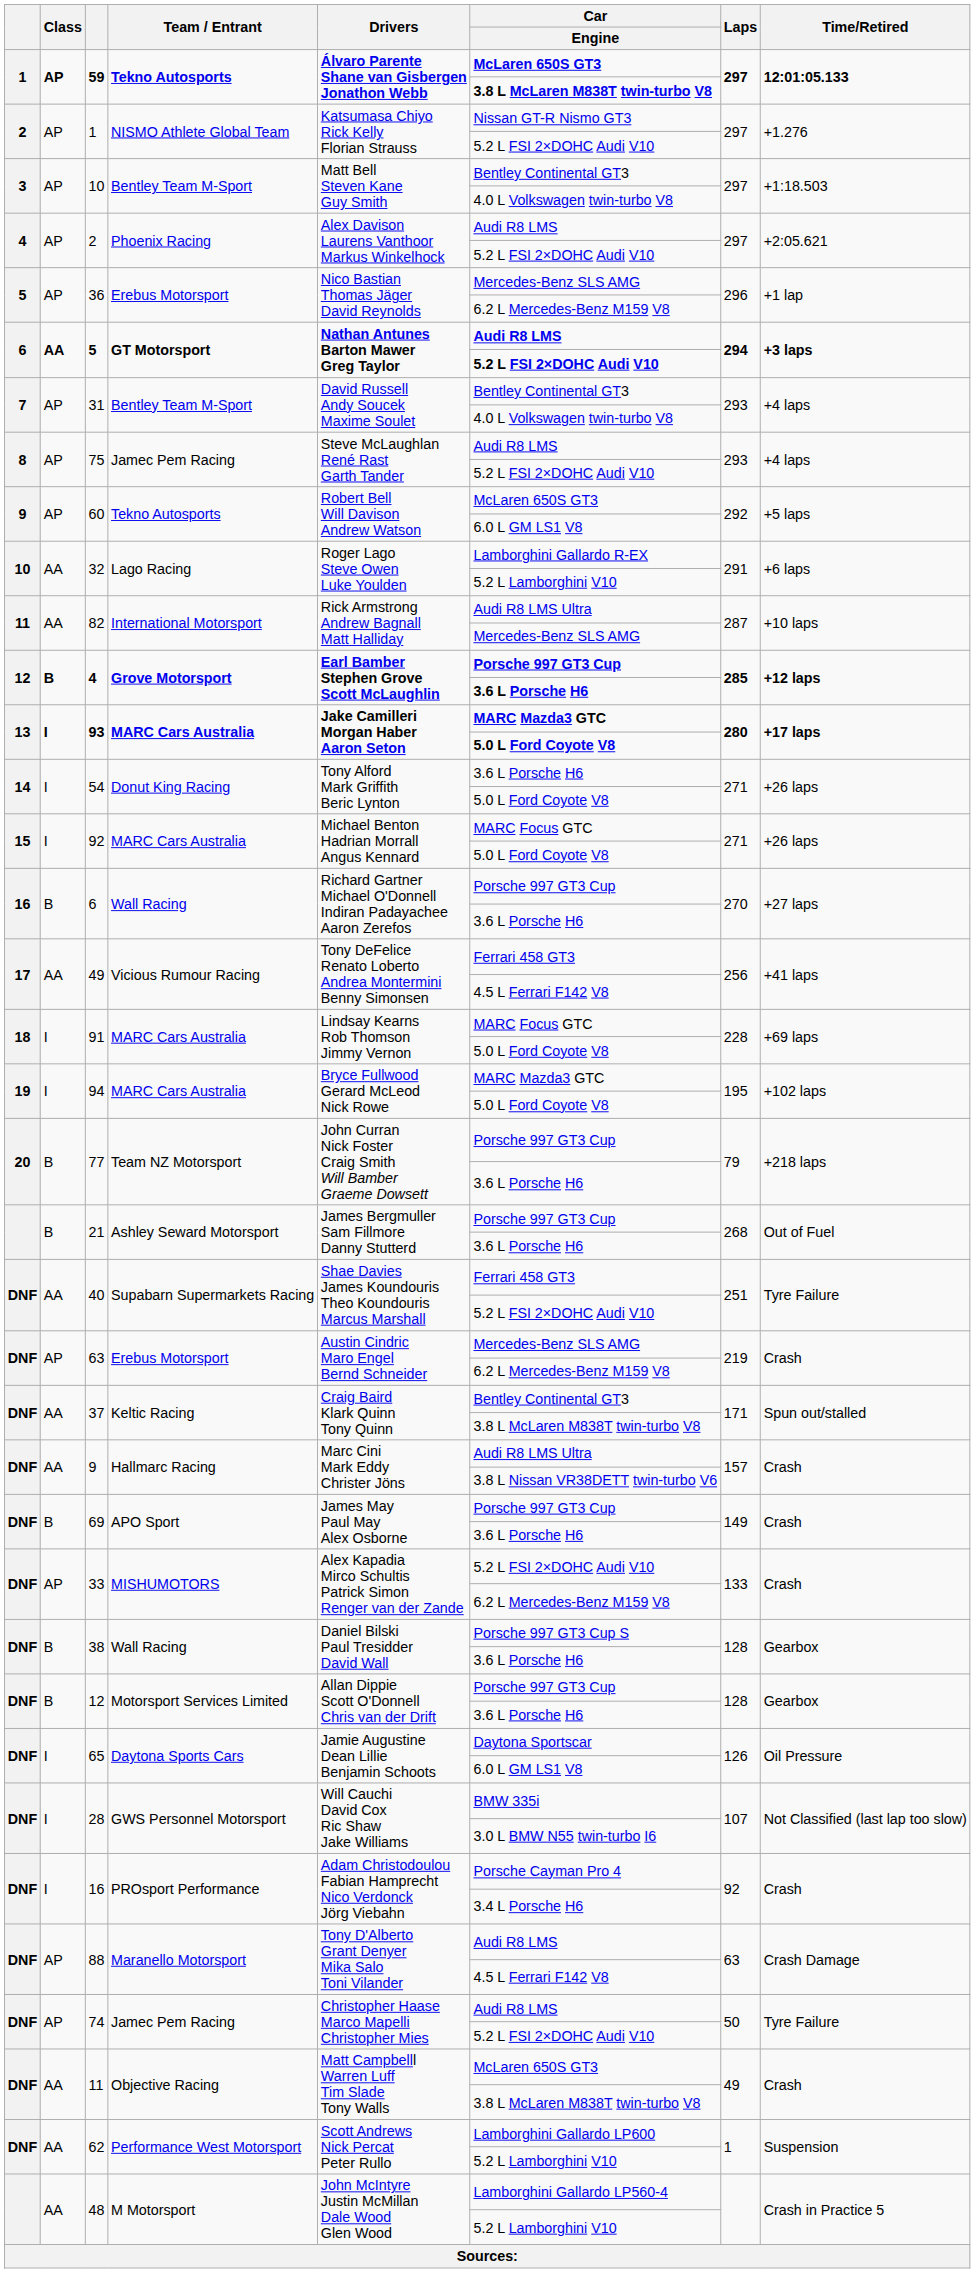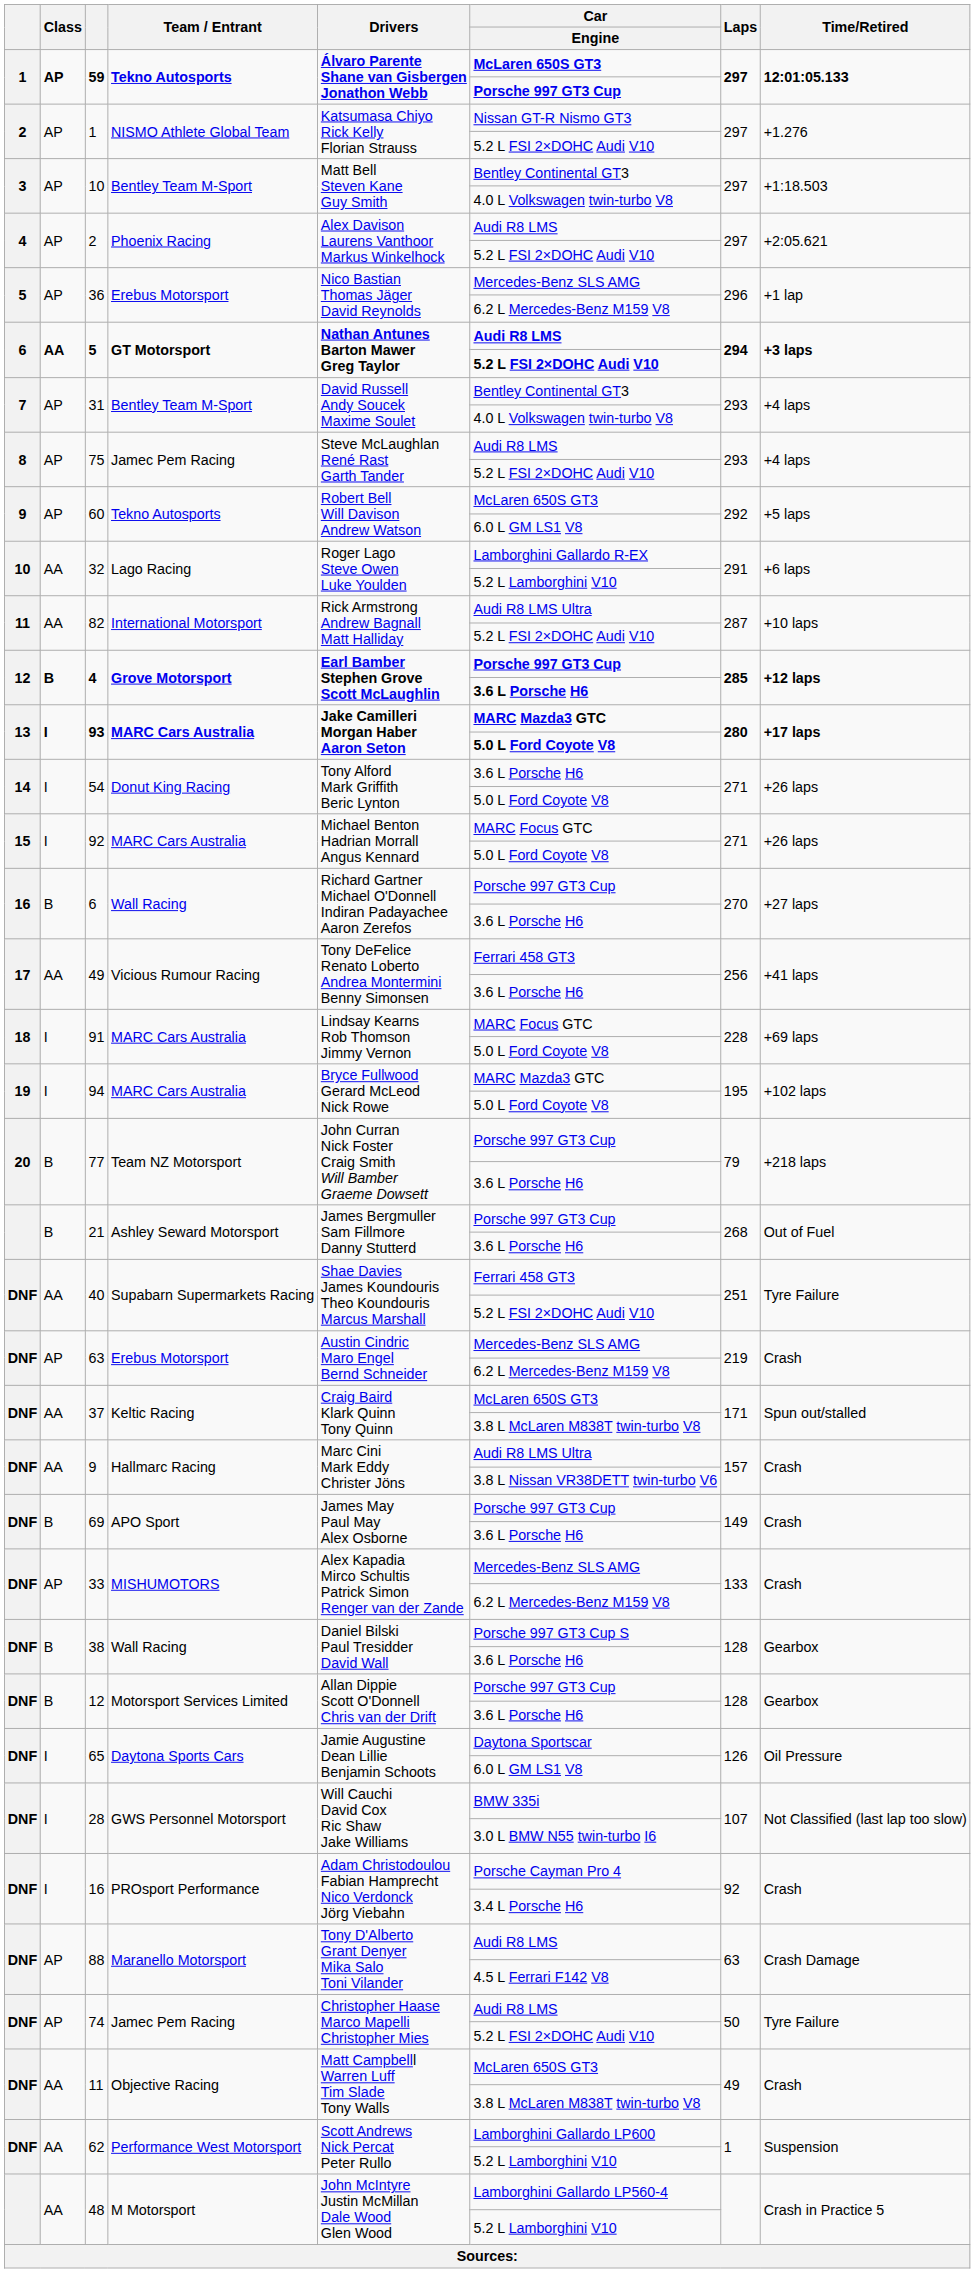(593, 91) 3.8 L McLaren M838T twin-turbo V8 -> (547, 91) Porsche 997 GT3 Cup
(557, 637) Mercedes-Benz SLS AMG -> (564, 637) 5.2 L FSI 2×DOHC Audi V10
(541, 992) 4.5 L Ferrari F142 V8 -> (528, 992) 3.6 L Porsche H6
(551, 1399) Bentley Continental GT3 -> (536, 1399) McLaren 650S GT3
(564, 1566) 5.2 L FSI 2×DOHC Audi V10 -> (557, 1566) Mercedes-Benz SLS AMG
